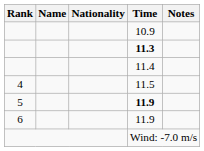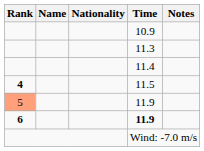(145, 48) bold -> (145, 48) normal
(20, 84) normal -> (20, 84) bold
(20, 102) no background -> (20, 102) lightsalmon background
(145, 102) bold -> (145, 102) normal
(20, 119) normal -> (20, 119) bold
(145, 119) normal -> (145, 119) bold
